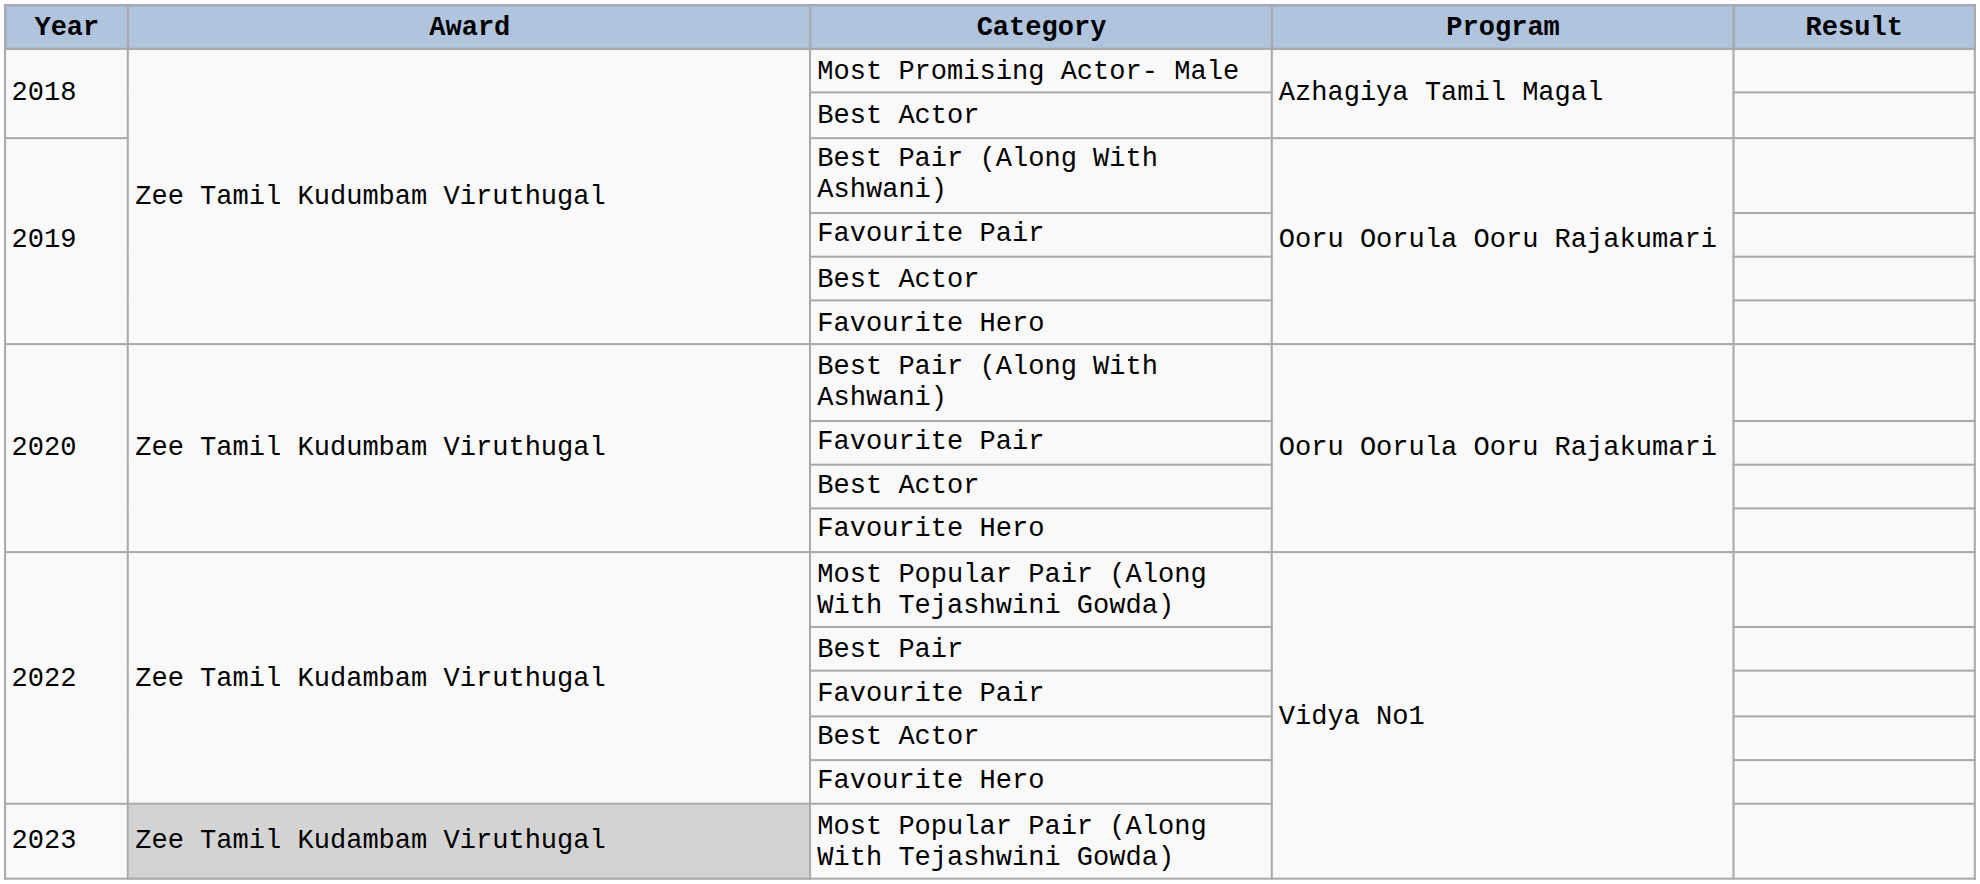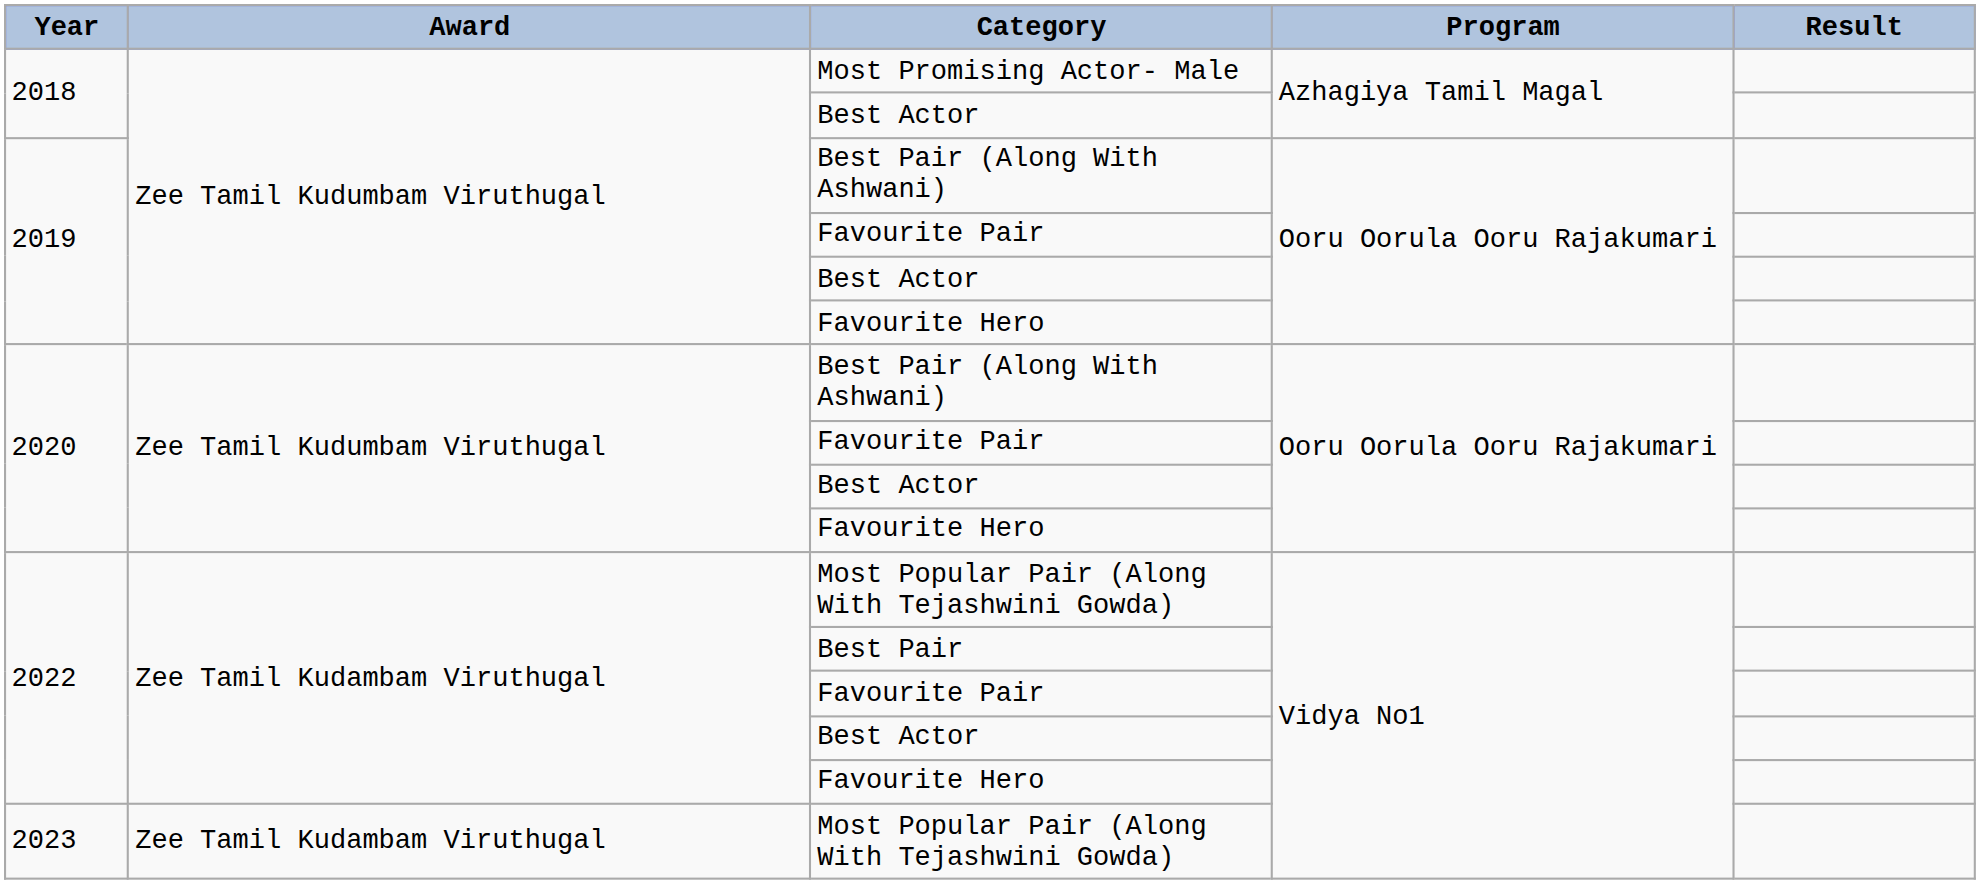(371, 841) lightgrey background -> (371, 841) no background
